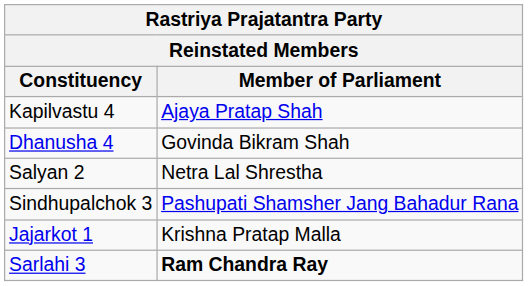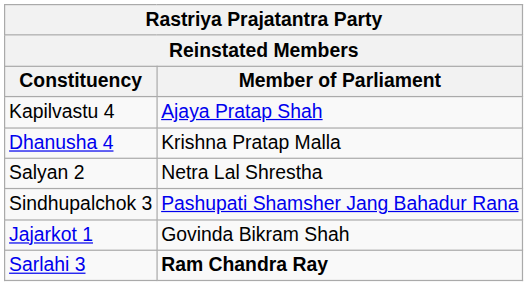(255, 142) Govinda Bikram Shah -> (251, 142) Krishna Pratap Malla
(251, 234) Krishna Pratap Malla -> (255, 234) Govinda Bikram Shah
